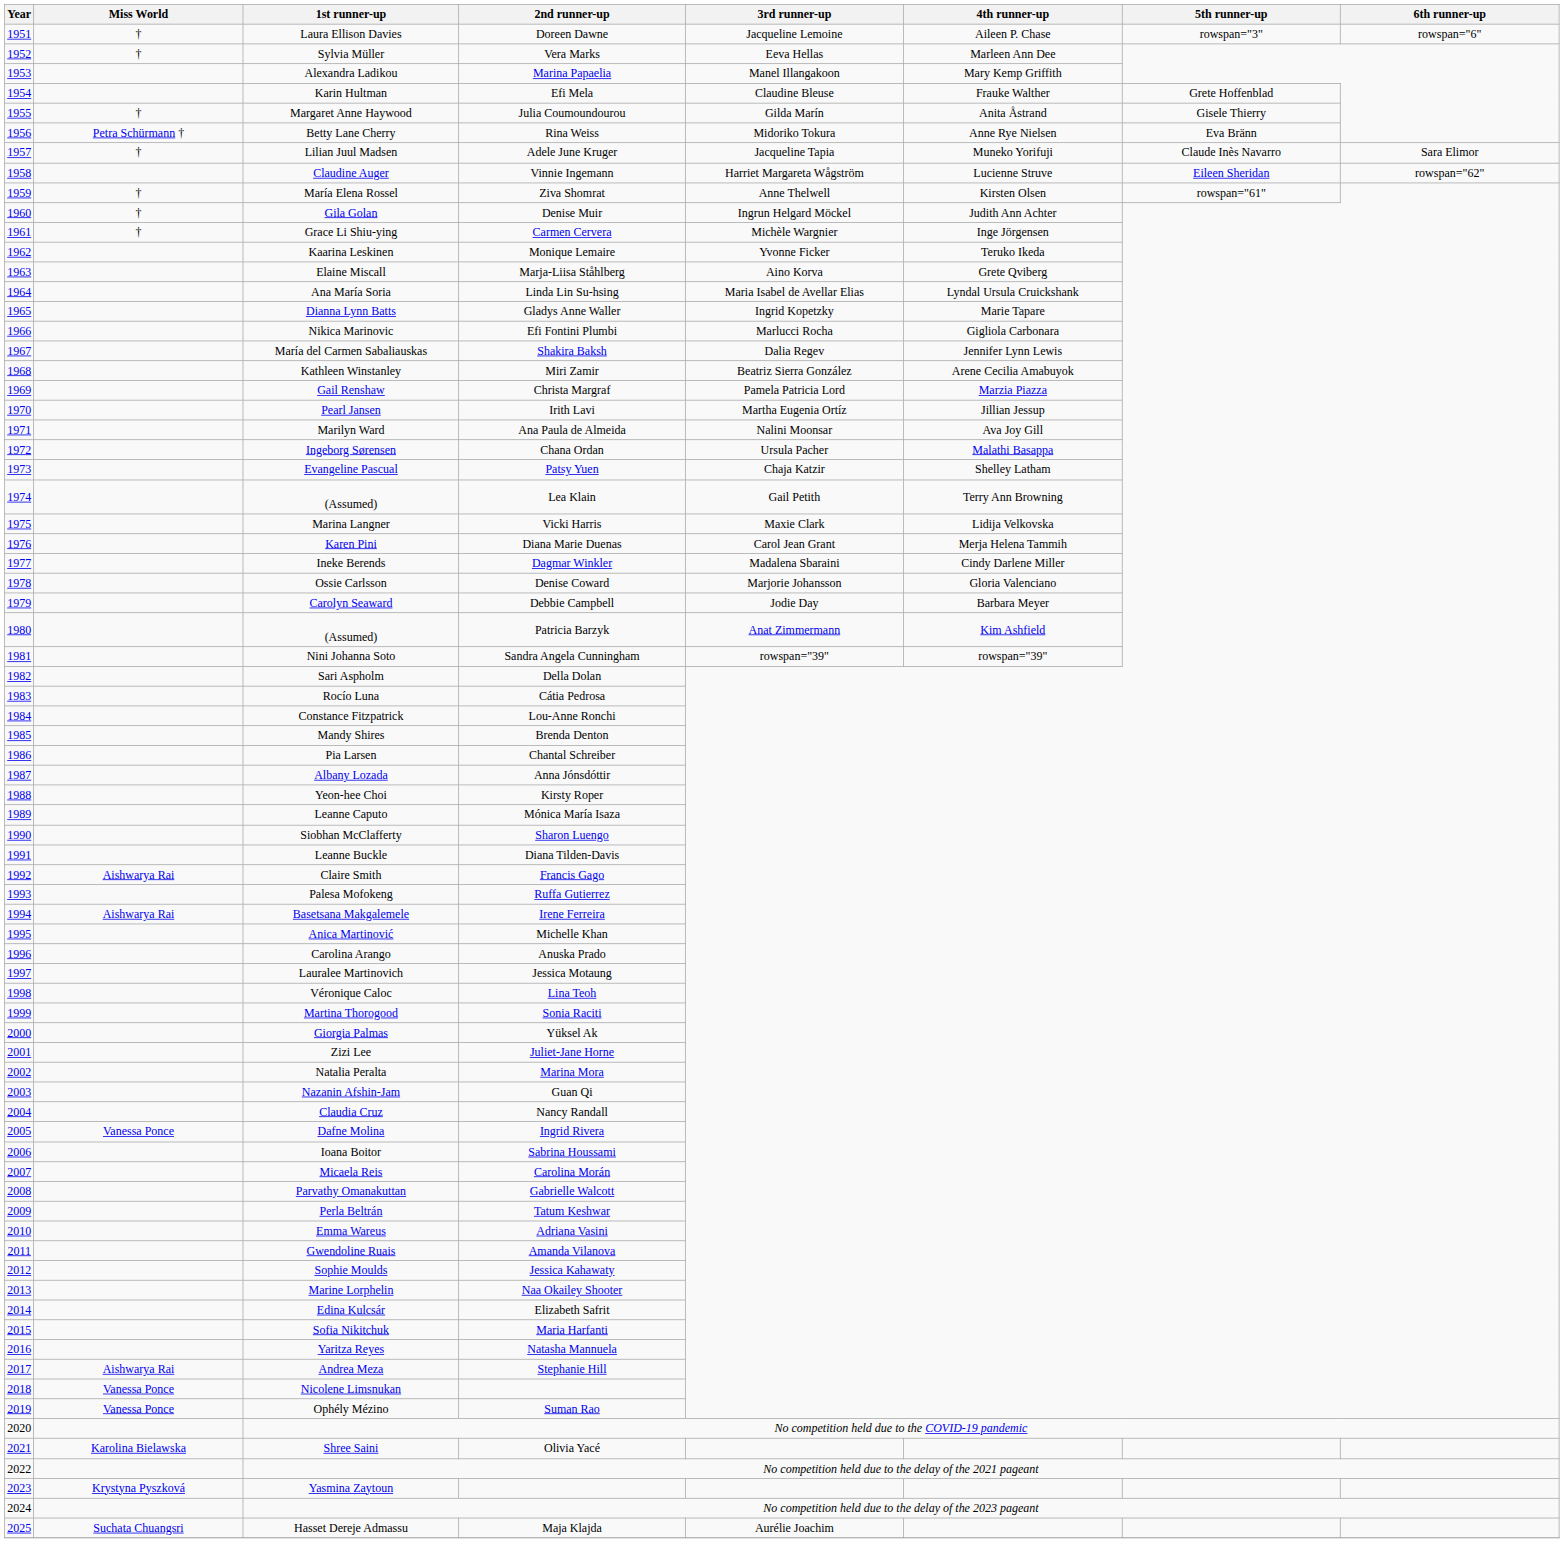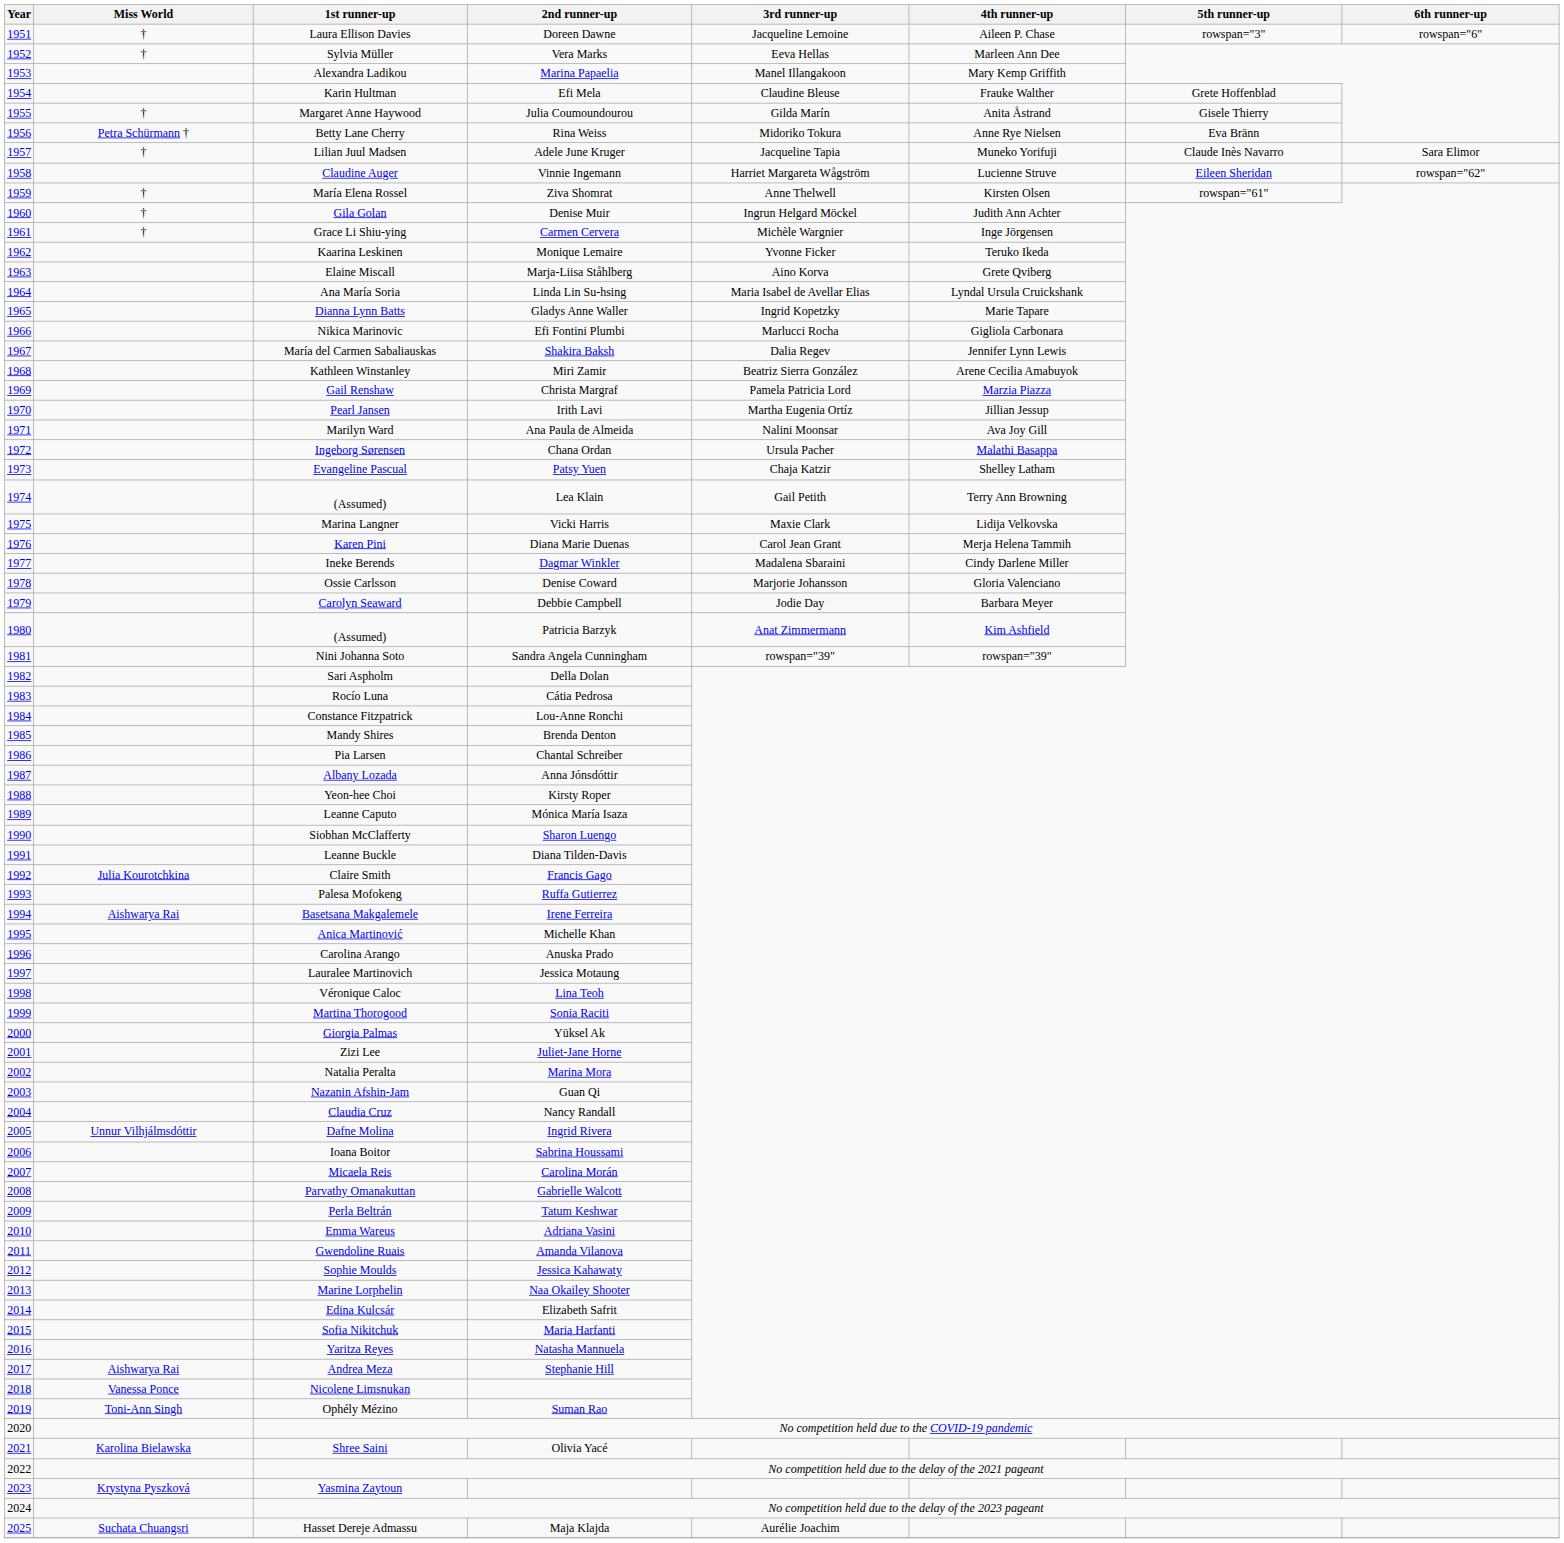(138, 874) Aishwarya Rai -> (143, 874) Julia Kourotchkina
(138, 1131) Vanessa Ponce -> (143, 1131) Unnur Vilhjálmsdóttir
(138, 1409) Vanessa Ponce -> (143, 1409) Toni-Ann Singh
